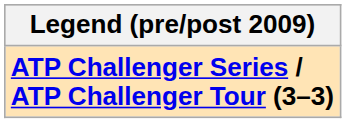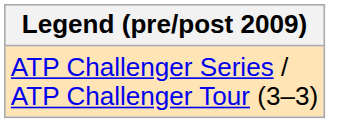(172, 81) bold -> (164, 81) normal
